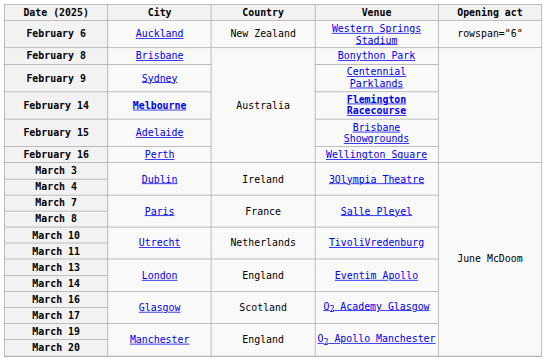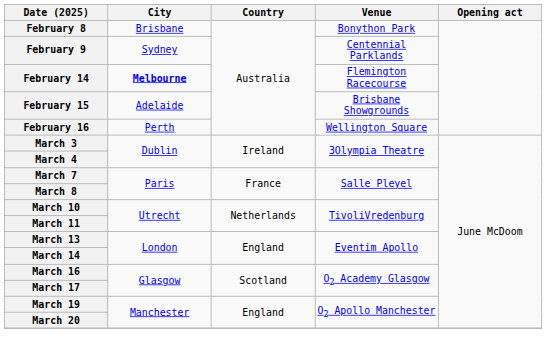- row: (56, 34)
(377, 105) bold -> (377, 78) normal
